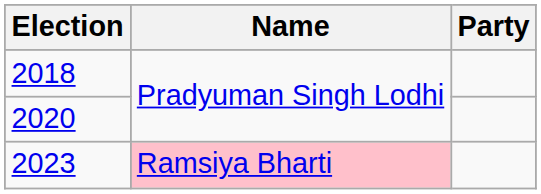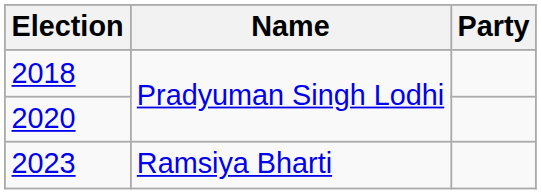(234, 164) pink background -> (234, 164) no background
